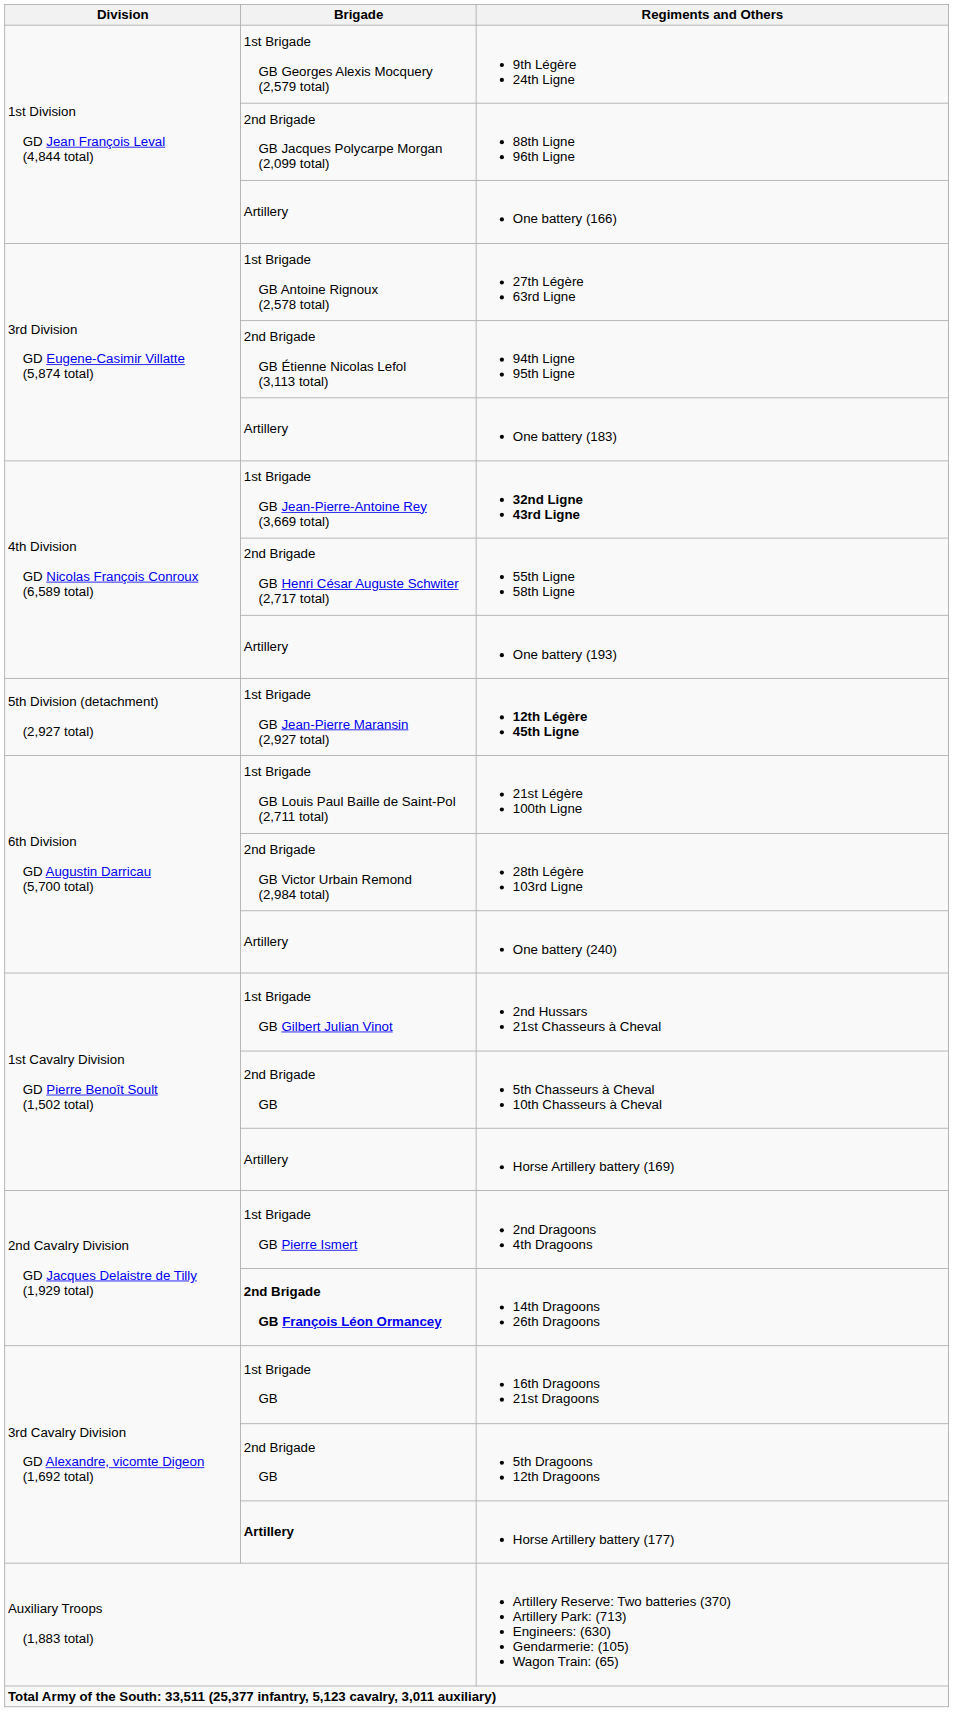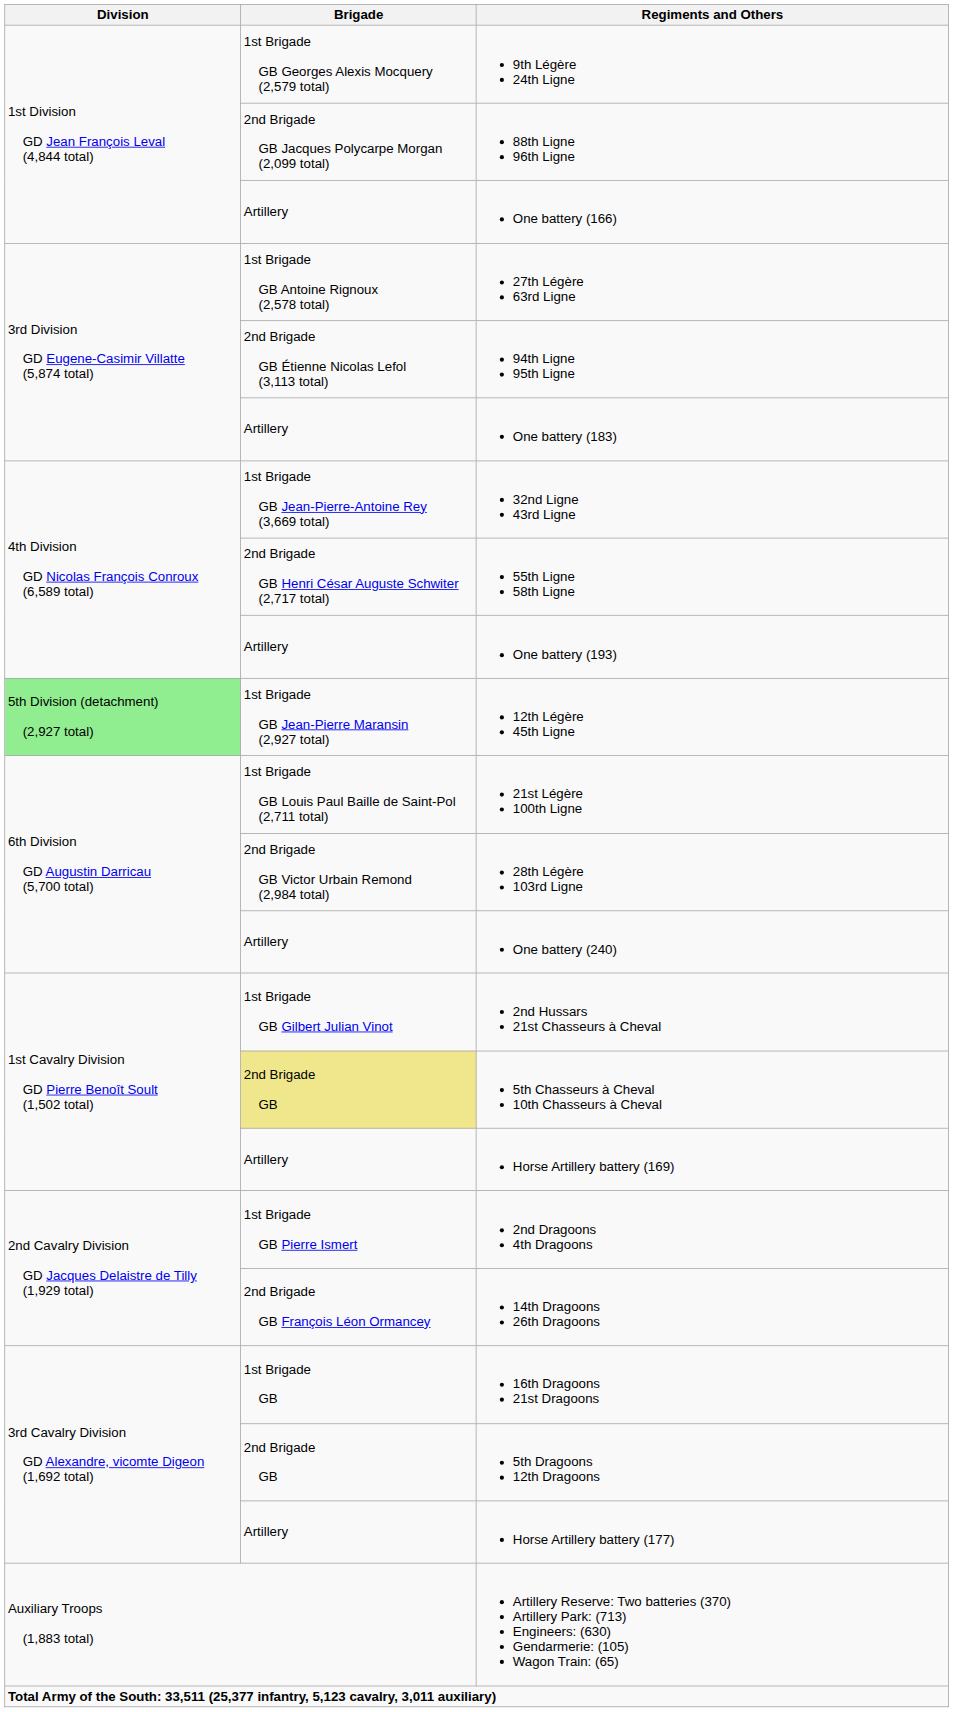(712, 507) bold -> (712, 507) normal
(83, 717) no background -> (83, 717) lightgreen background
(712, 724) bold -> (712, 724) normal
(280, 1089) no background -> (280, 1089) khaki background
(343, 1307) bold -> (337, 1307) normal
(269, 1532) bold -> (266, 1532) normal
